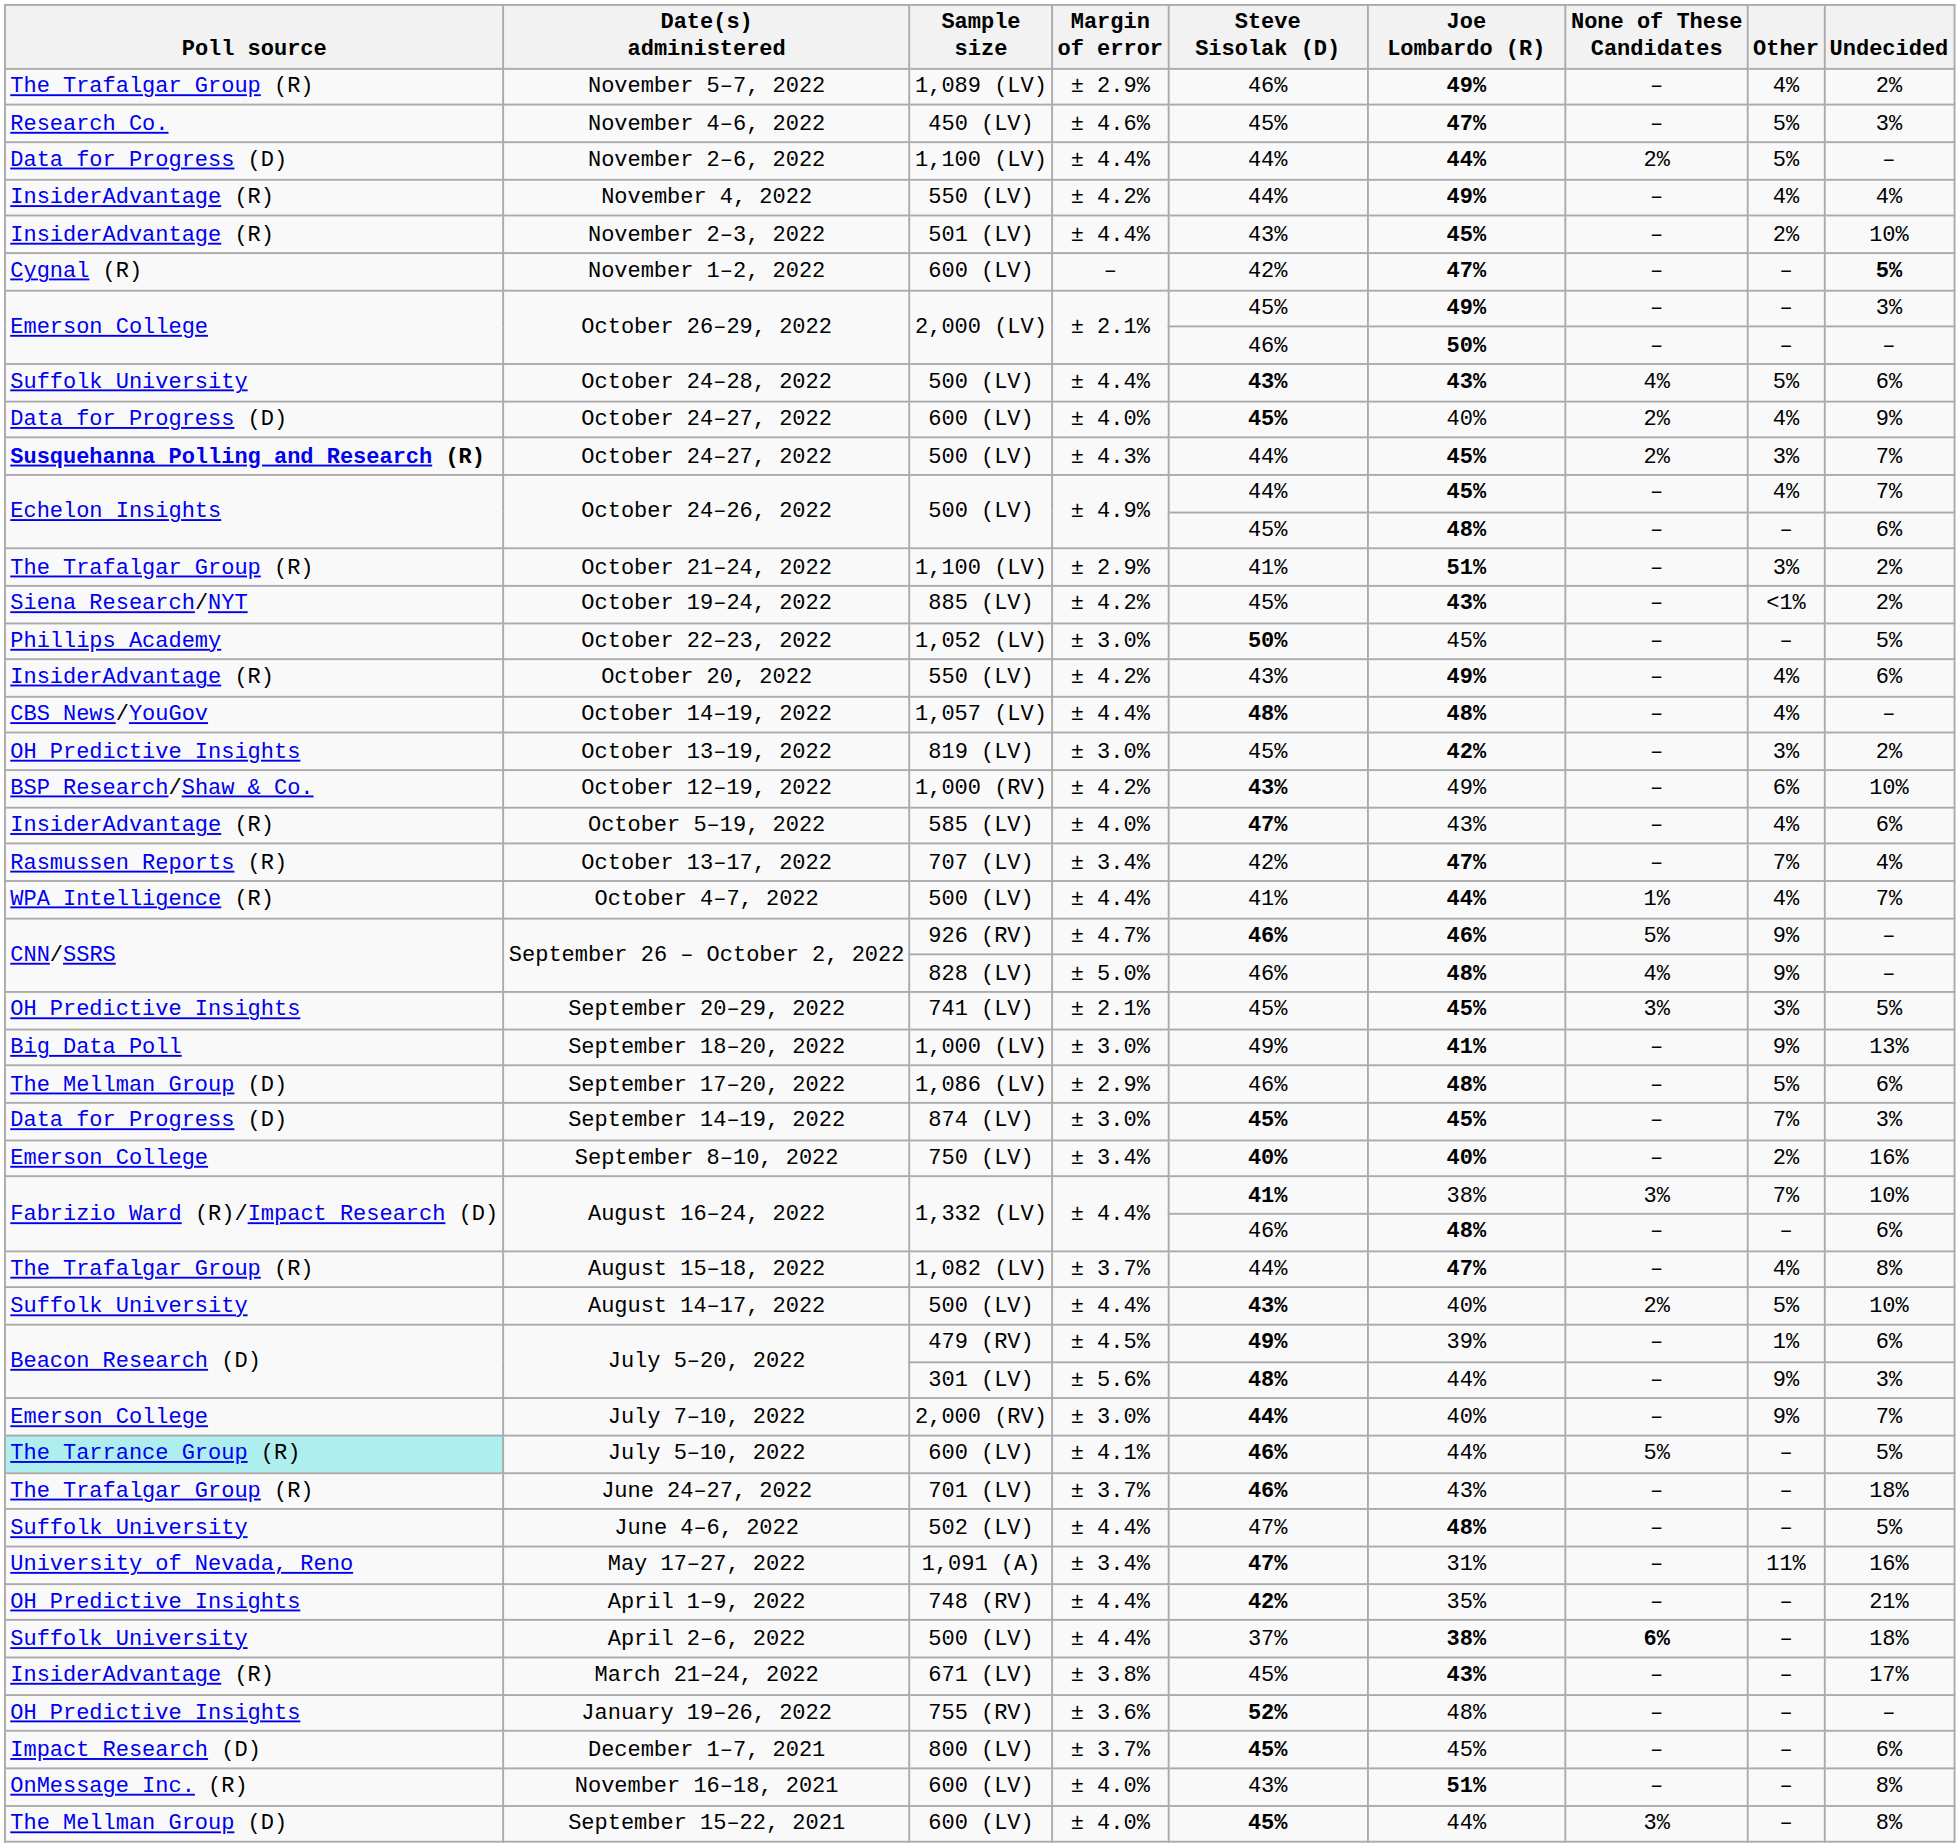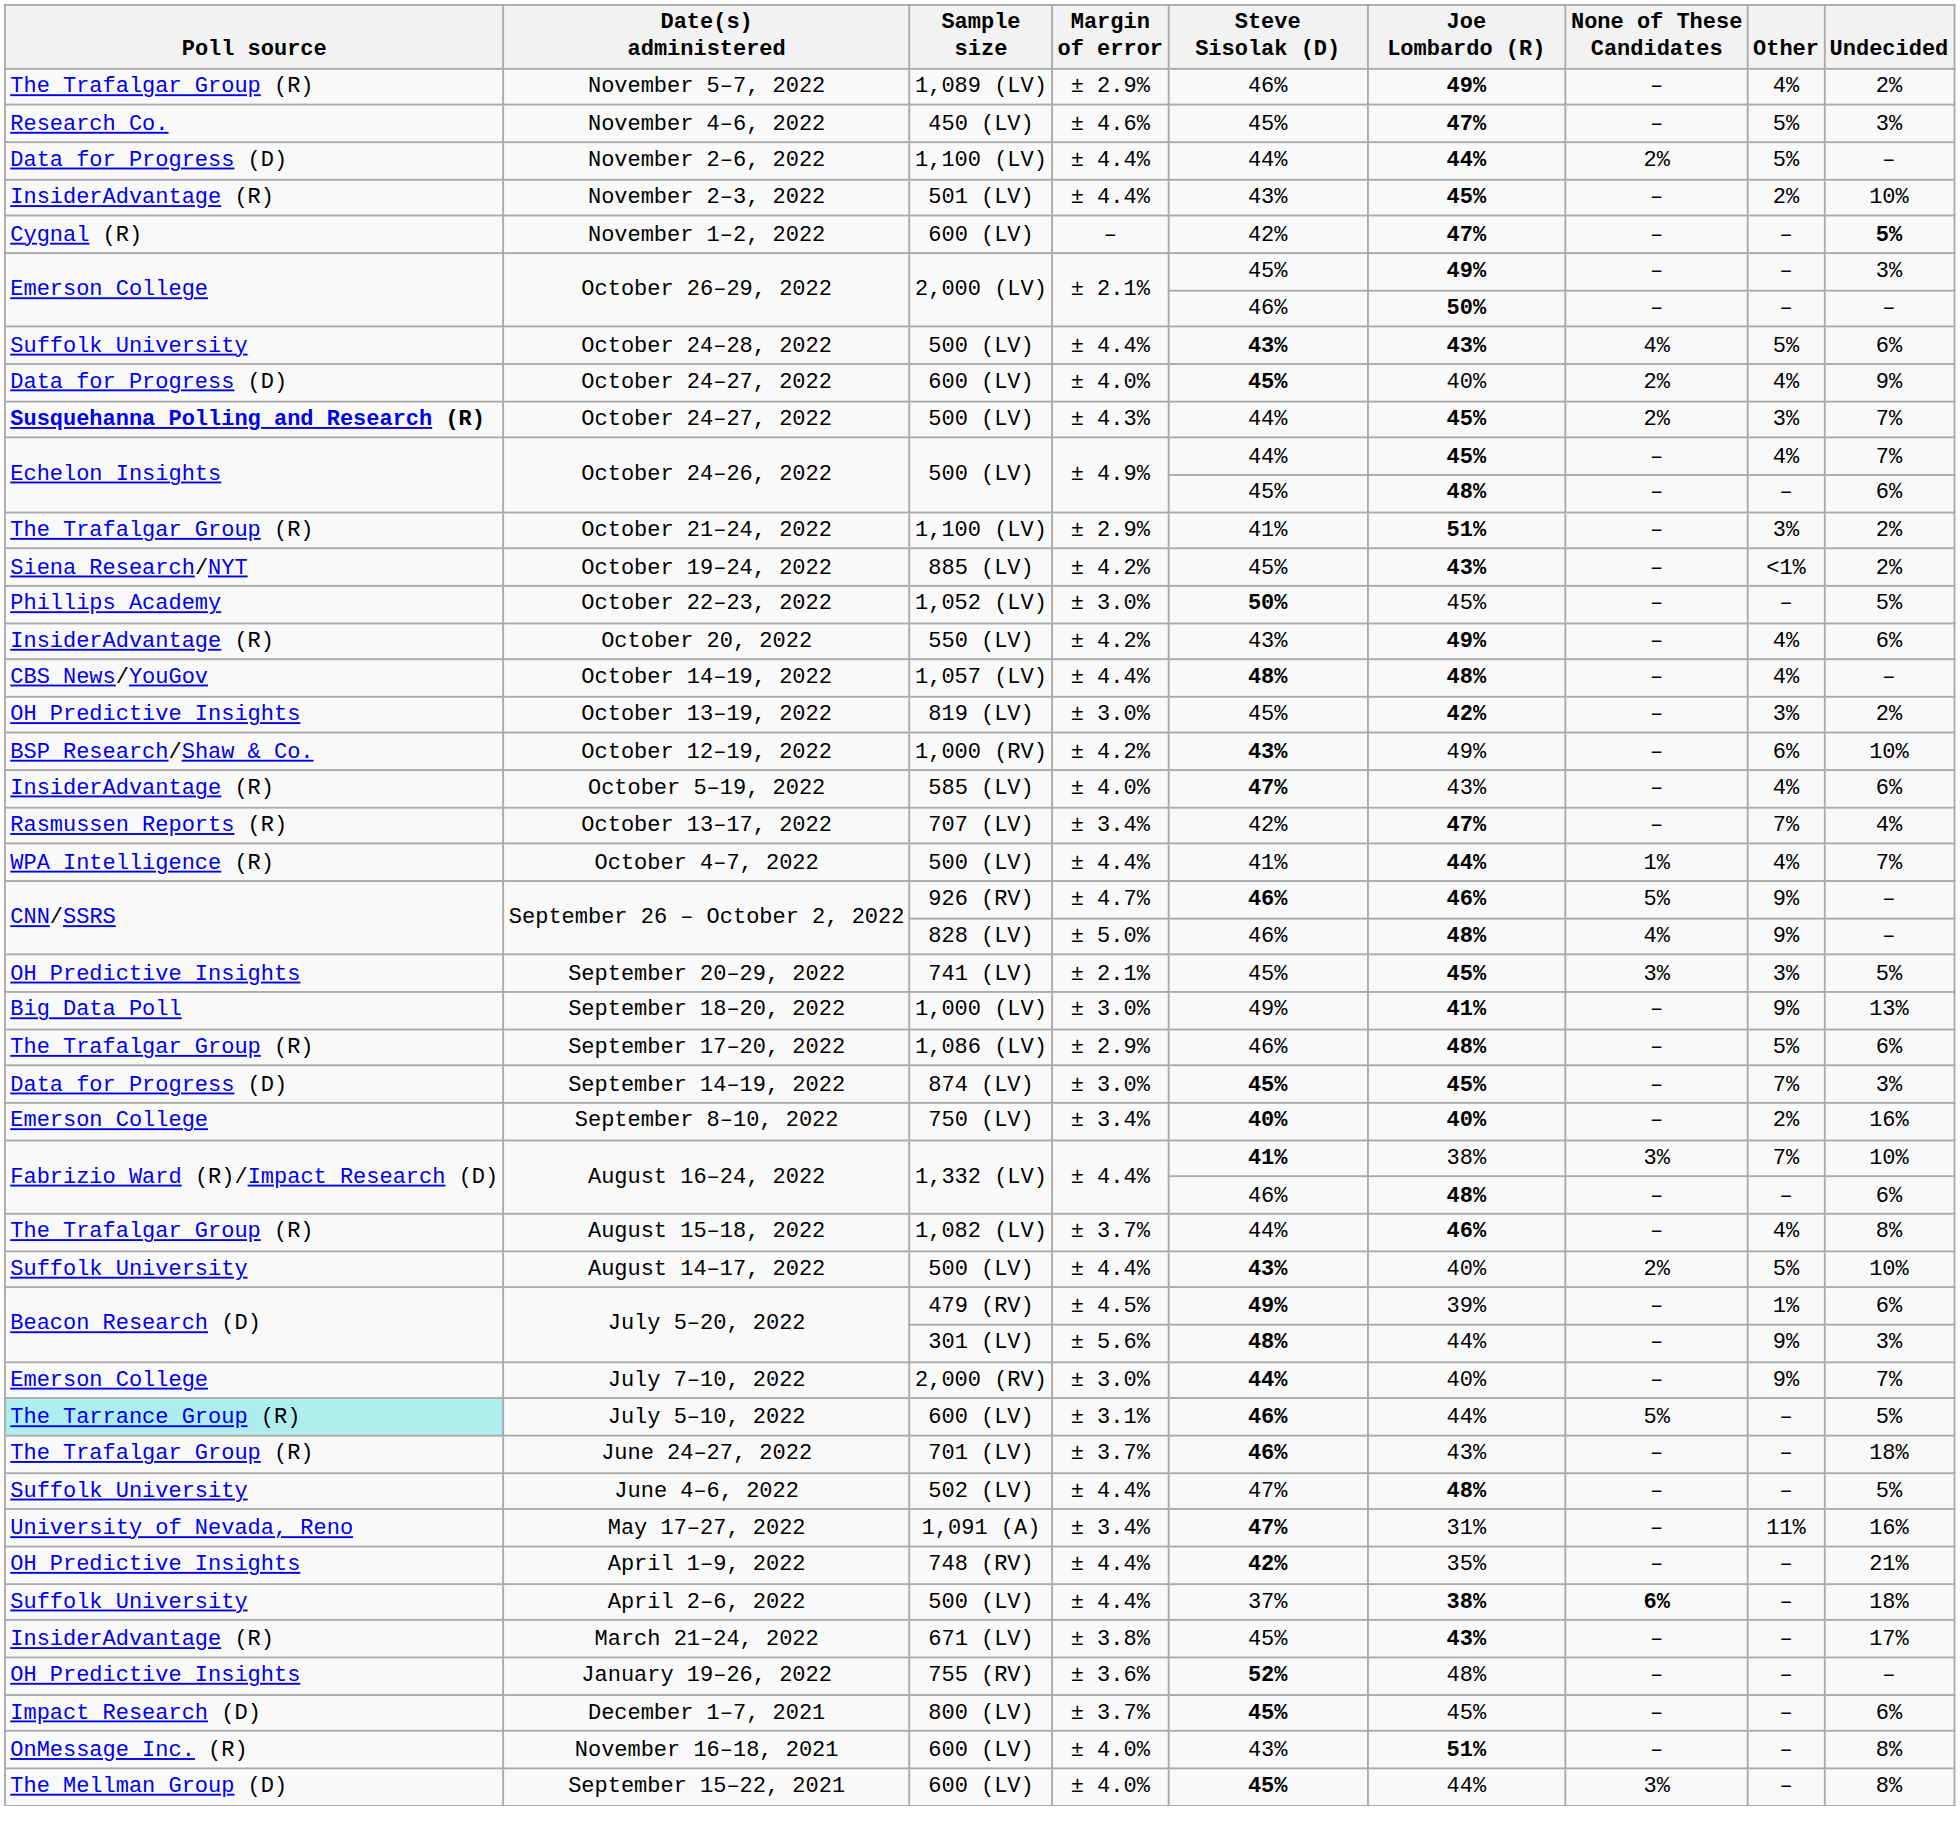- row: (707, 197)
(149, 1084) The Mellman Group (D) -> (162, 1047) The Trafalgar Group (R)
(1466, 1269) 47% -> (1466, 1232) 46%
(1110, 1454) ± 4.1% -> (1110, 1417) ± 3.1%
